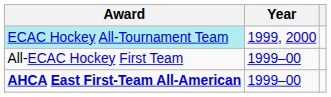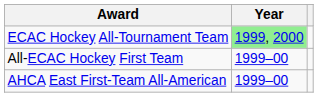(118, 37) paleturquoise background -> (118, 37) no background
(282, 37) no background -> (269, 37) lightgreen background
(124, 80) bold -> (117, 80) normal
